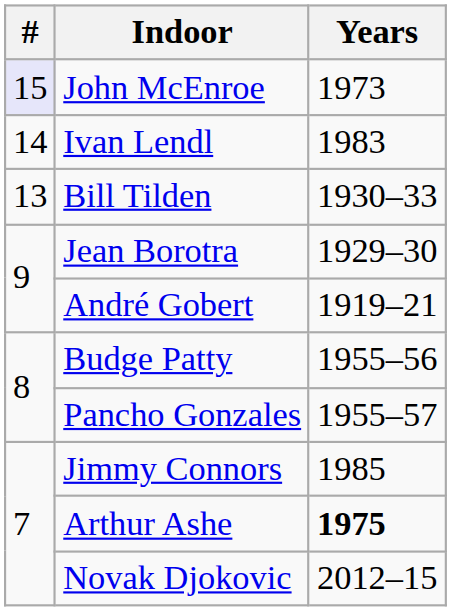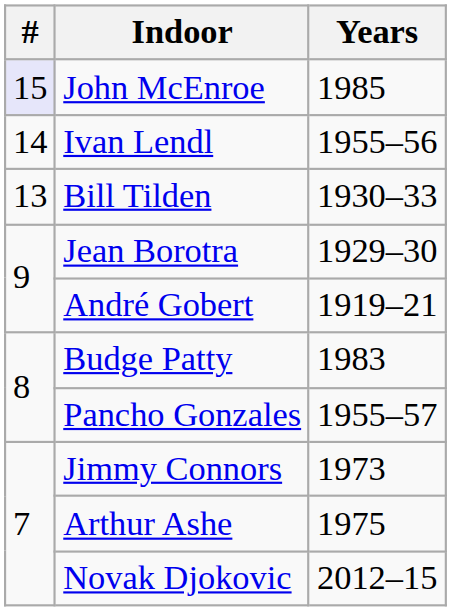(351, 86) 1973 -> (351, 86) 1985
(351, 141) 1983 -> (377, 141) 1955–56
(377, 359) 1955–56 -> (351, 359) 1983
(351, 468) 1985 -> (351, 468) 1973
(351, 523) bold -> (351, 523) normal
